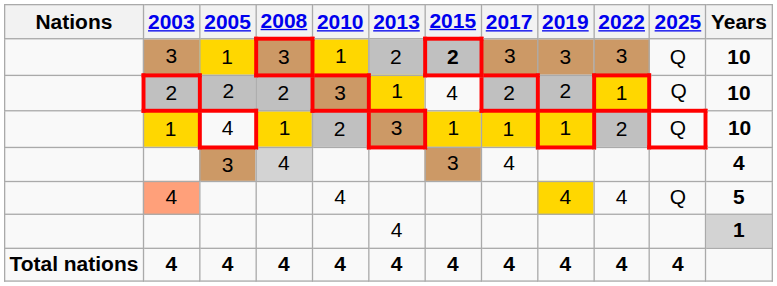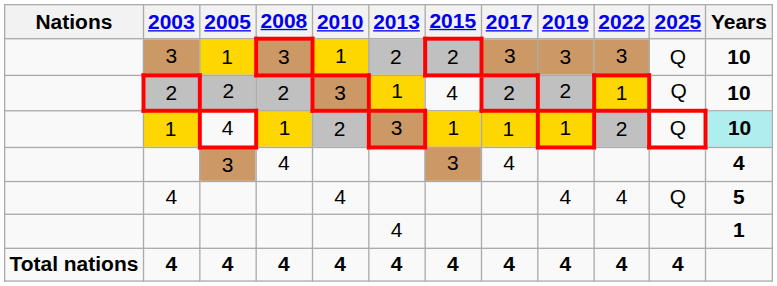(453, 56) bold -> (453, 56) normal
(740, 128) no background -> (740, 128) paleturquoise background
(284, 163) lightgrey background -> (284, 163) no background
(171, 197) lightsalmon background -> (171, 197) no background
(565, 197) gold background -> (565, 197) no background
(739, 231) lightgrey background -> (739, 231) no background
